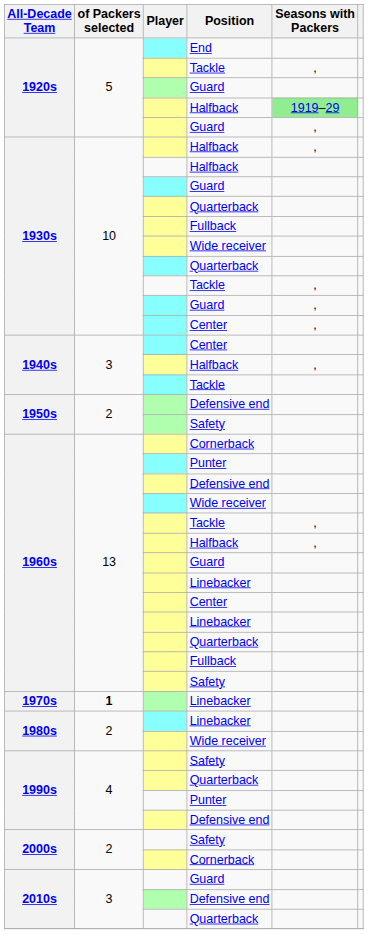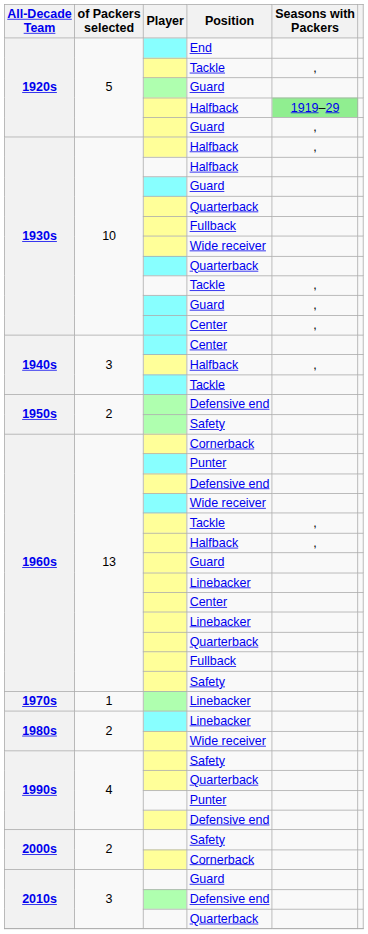(109, 701) bold -> (109, 701) normal
